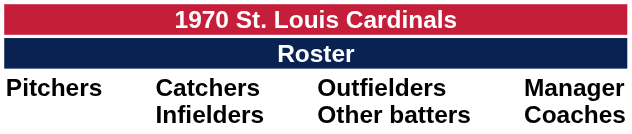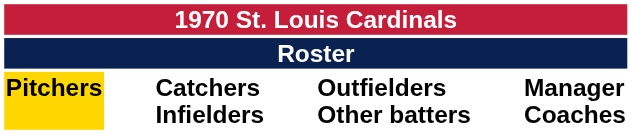(54, 87) no background -> (54, 87) gold background
